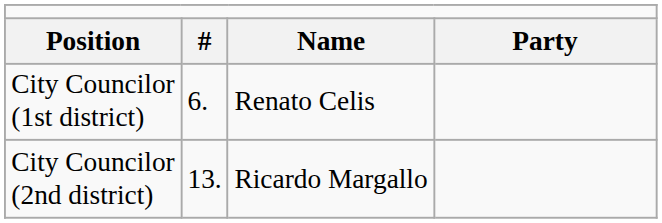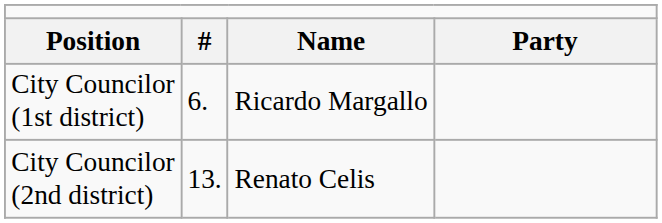(305, 101) Renato Celis -> (331, 101) Ricardo Margallo
(331, 178) Ricardo Margallo -> (305, 178) Renato Celis
